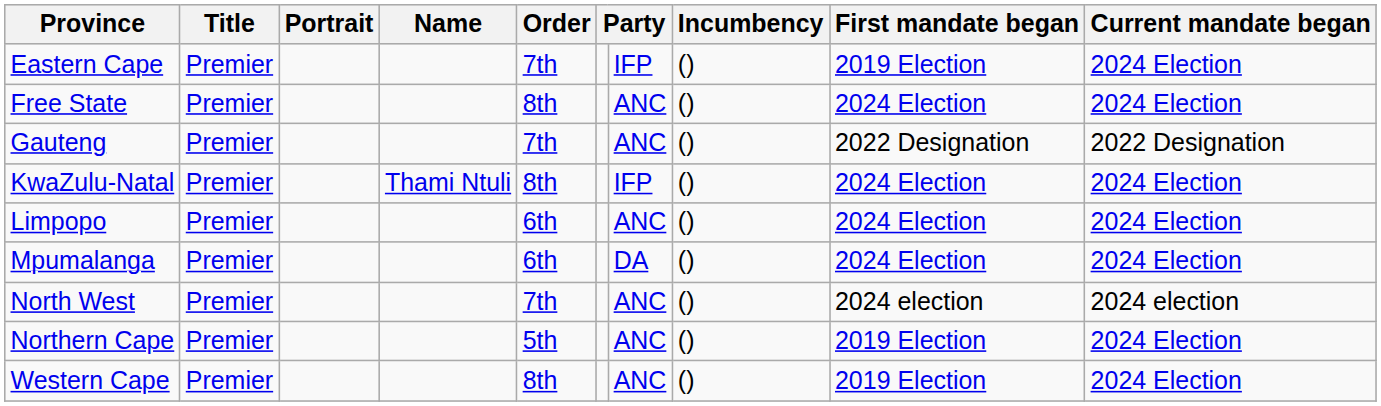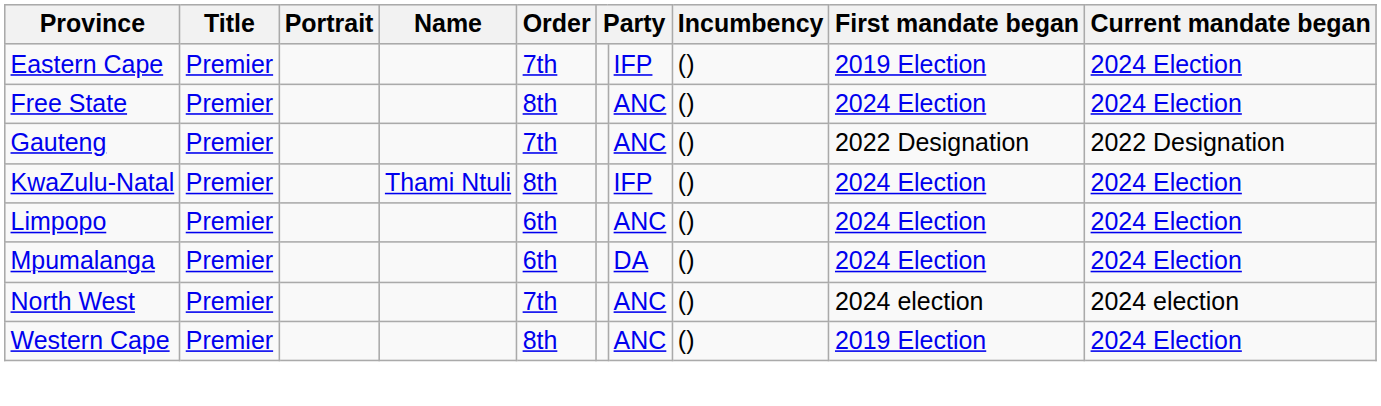- row: (92, 340)
